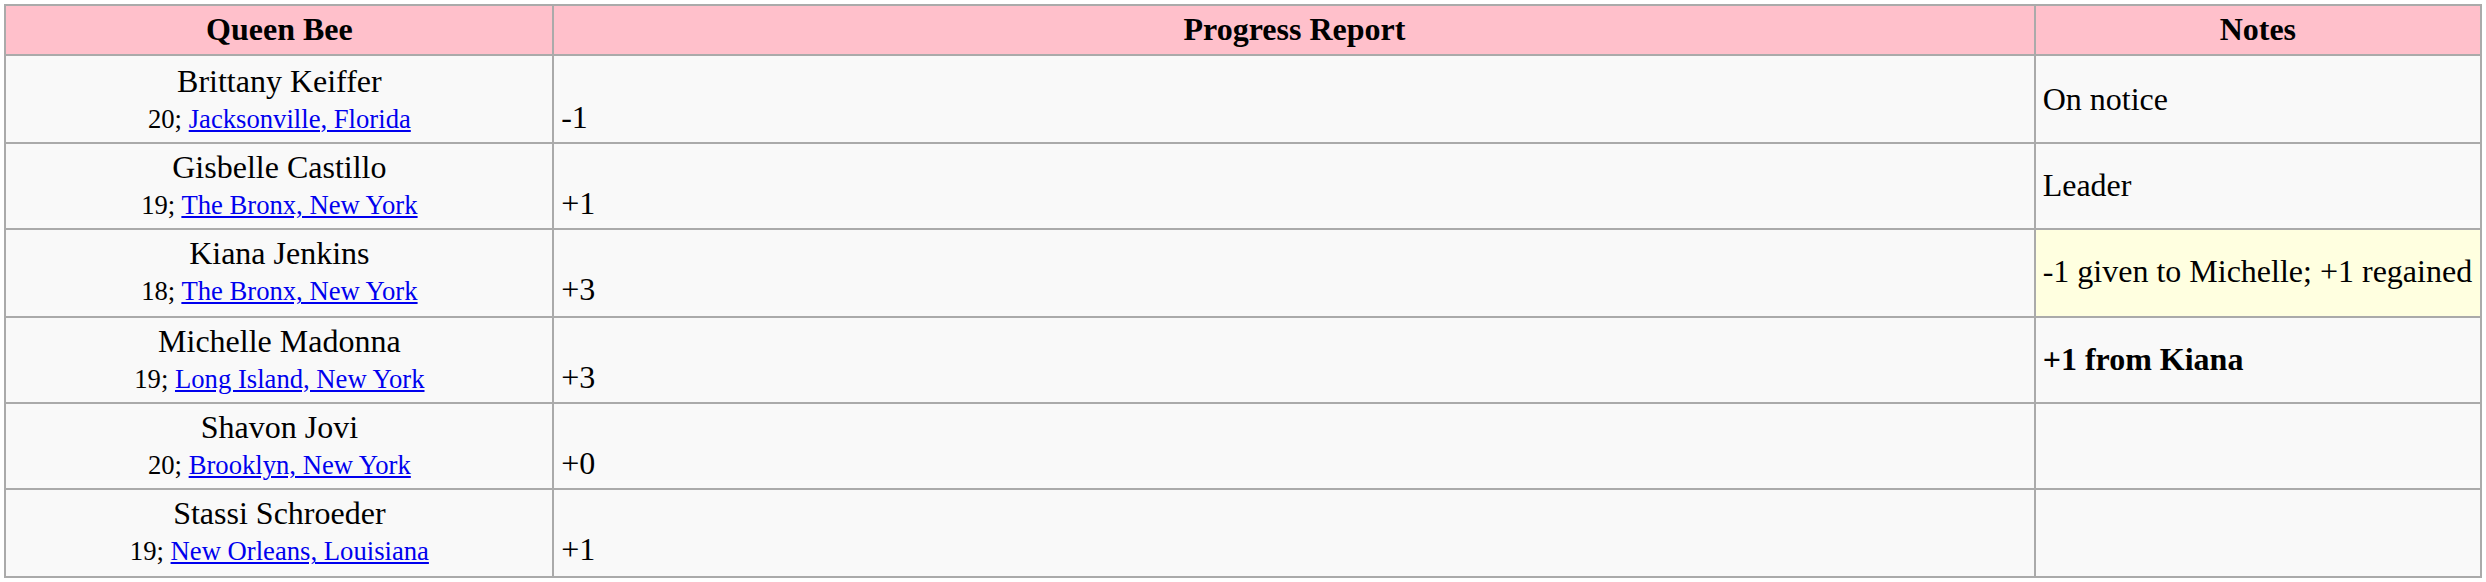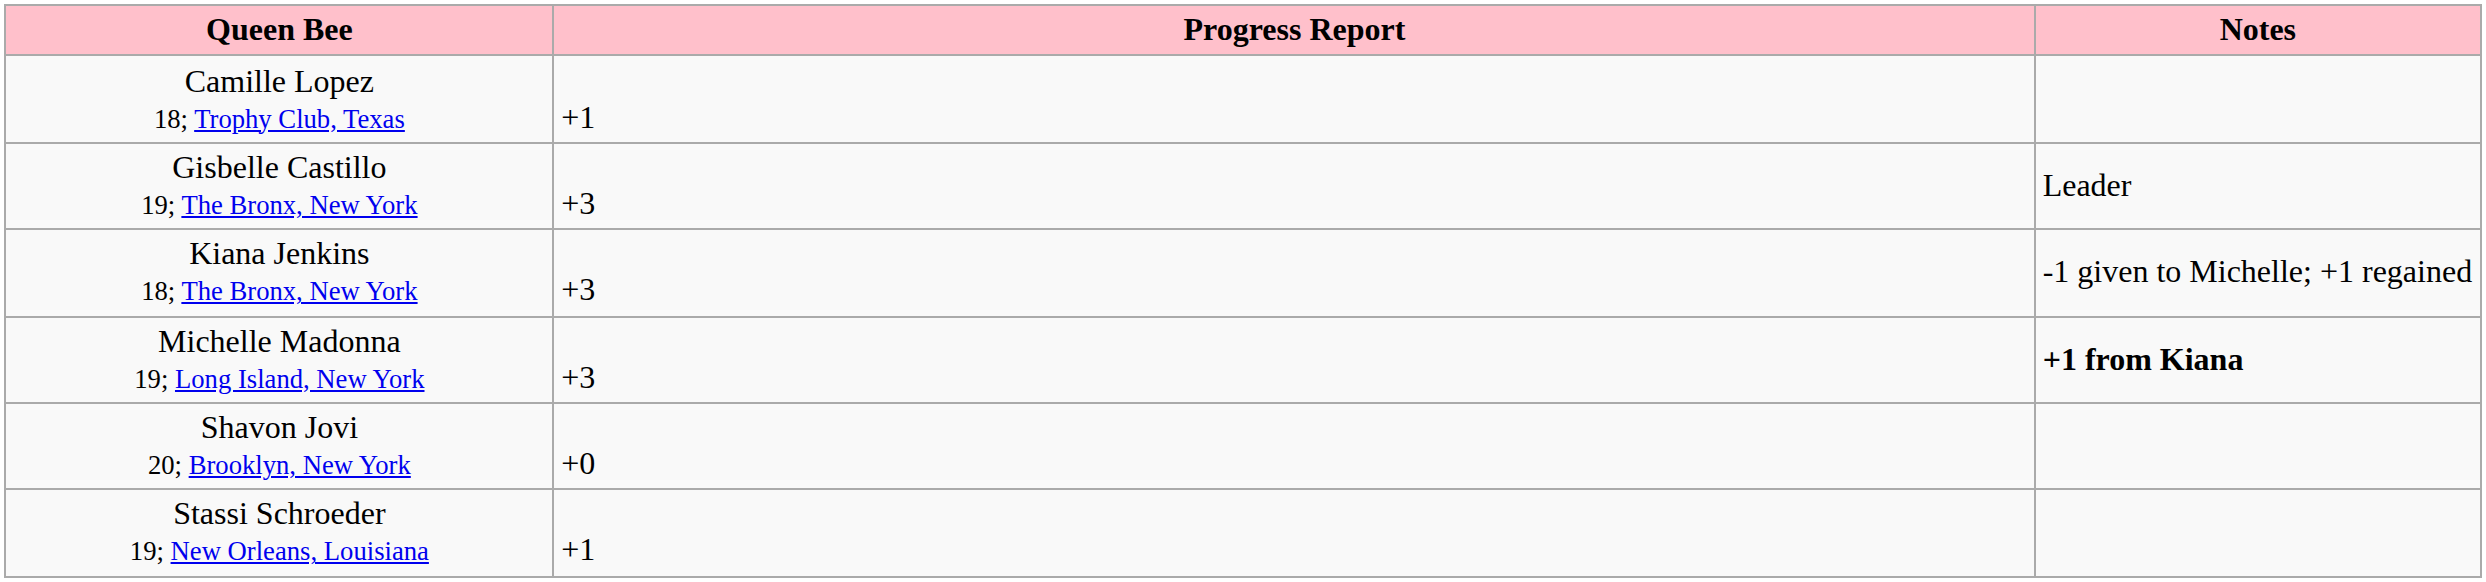- row: (279, 98)
+ row: (279, 98)
(578, 203) +1 -> (578, 203) +3
(2257, 272) lightyellow background -> (2257, 272) no background
